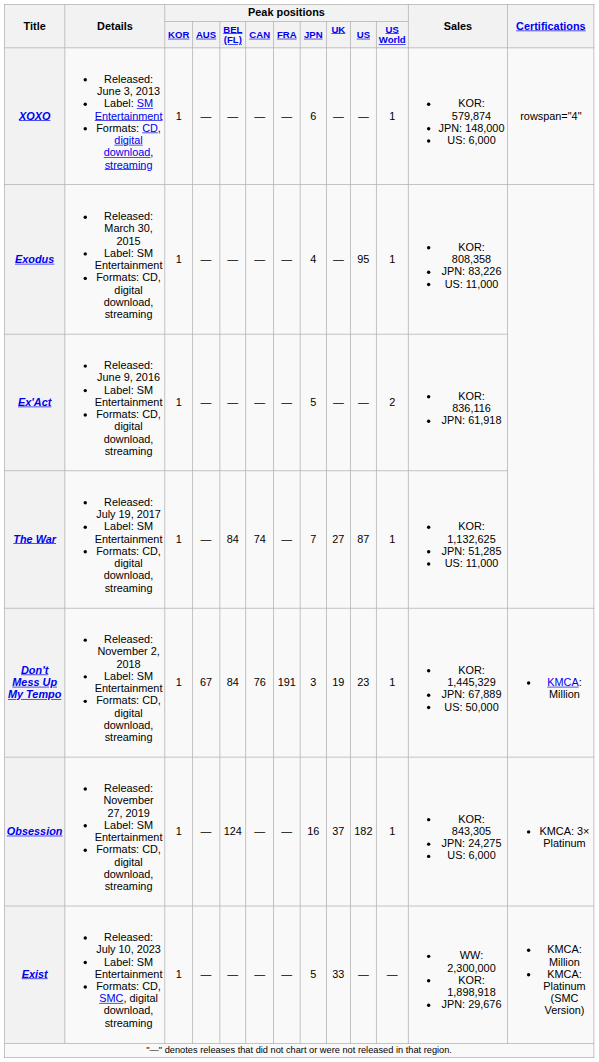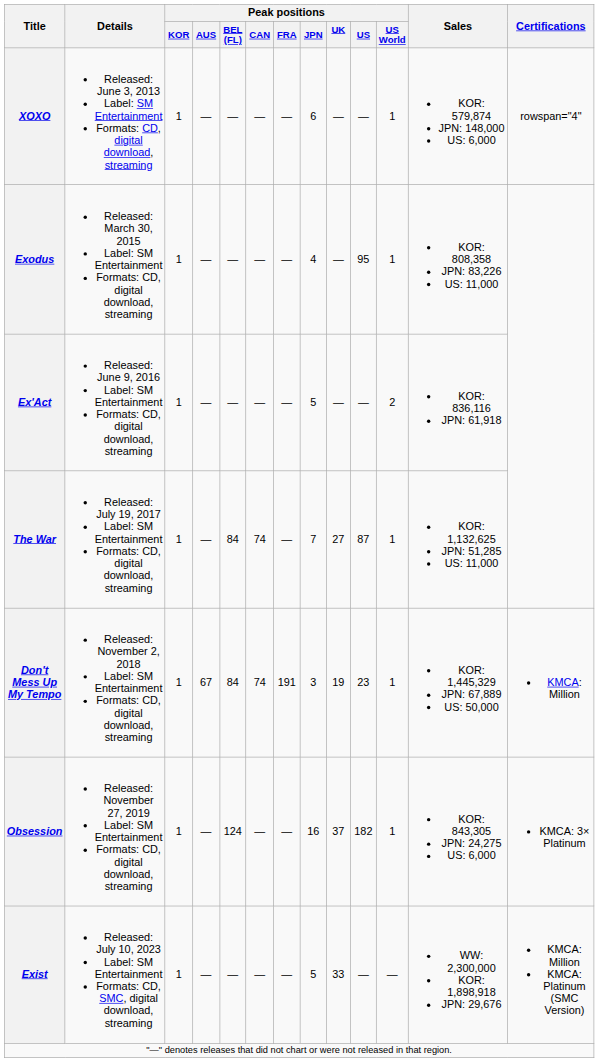(260, 682) 76 -> (260, 682) 74
